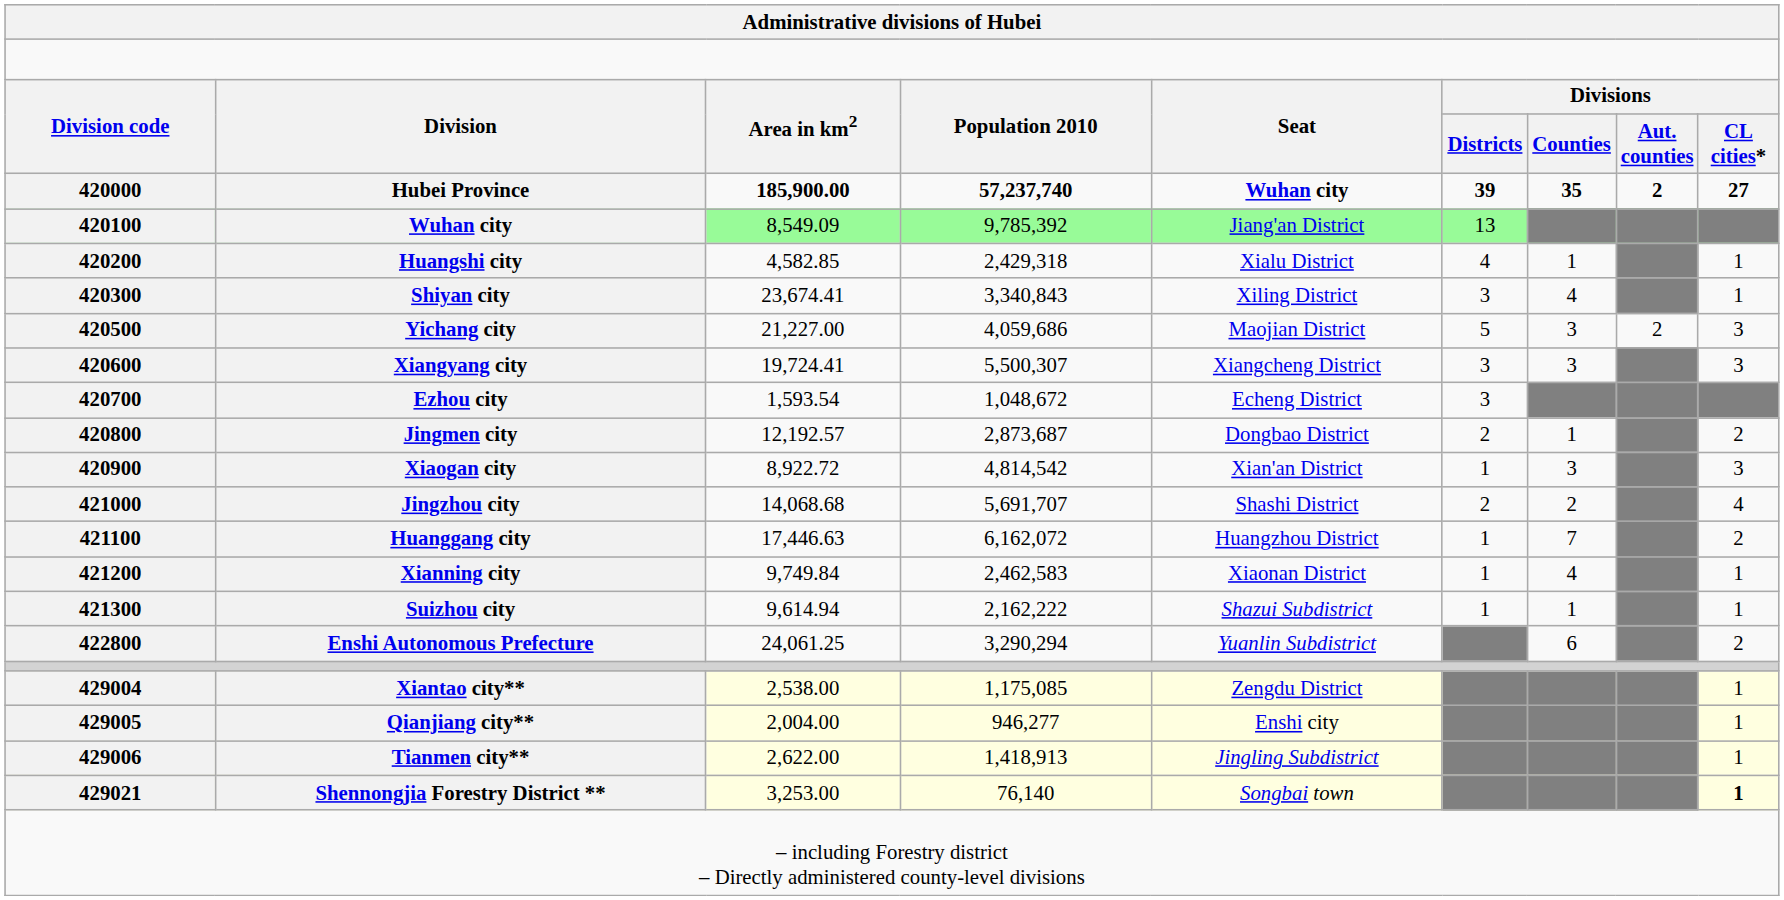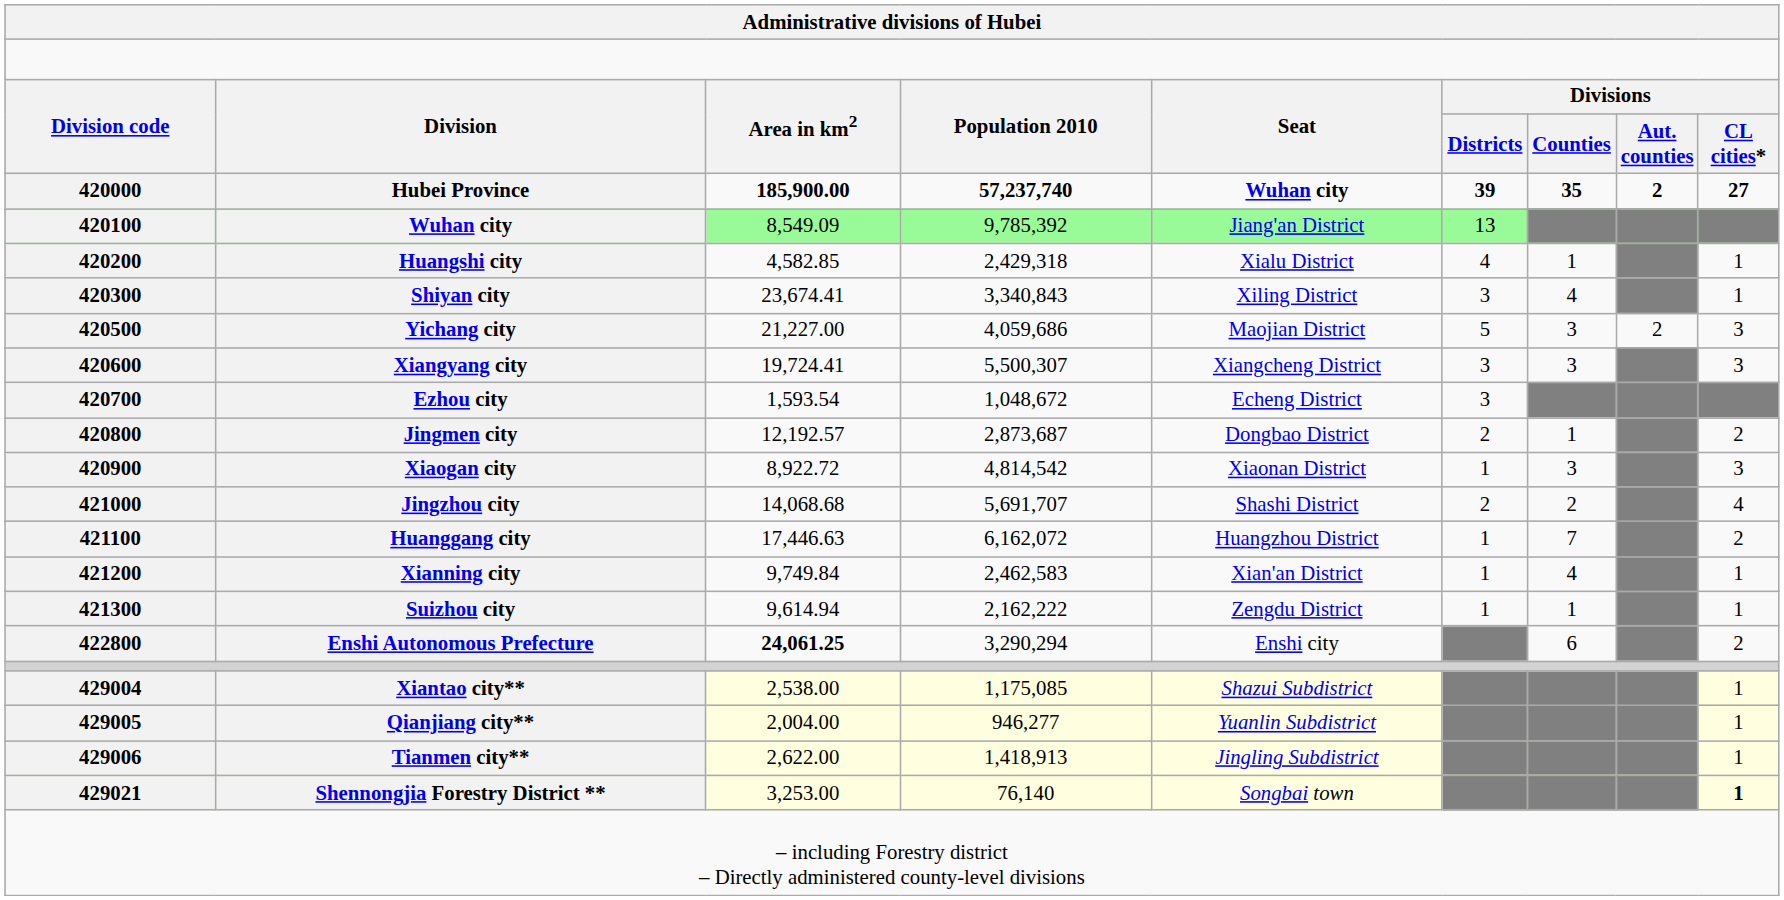(1297, 469) Xian'an District -> (1297, 469) Xiaonan District
(1297, 574) Xiaonan District -> (1297, 574) Xian'an District
(1297, 608) Shazui Subdistrict -> (1297, 608) Zengdu District
(803, 643) normal -> (803, 643) bold
(1297, 643) Yuanlin Subdistrict -> (1297, 643) Enshi city
(1297, 688) Zengdu District -> (1297, 688) Shazui Subdistrict
(1297, 723) Enshi city -> (1297, 723) Yuanlin Subdistrict
